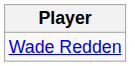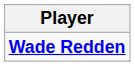(65, 46) normal -> (67, 46) bold
